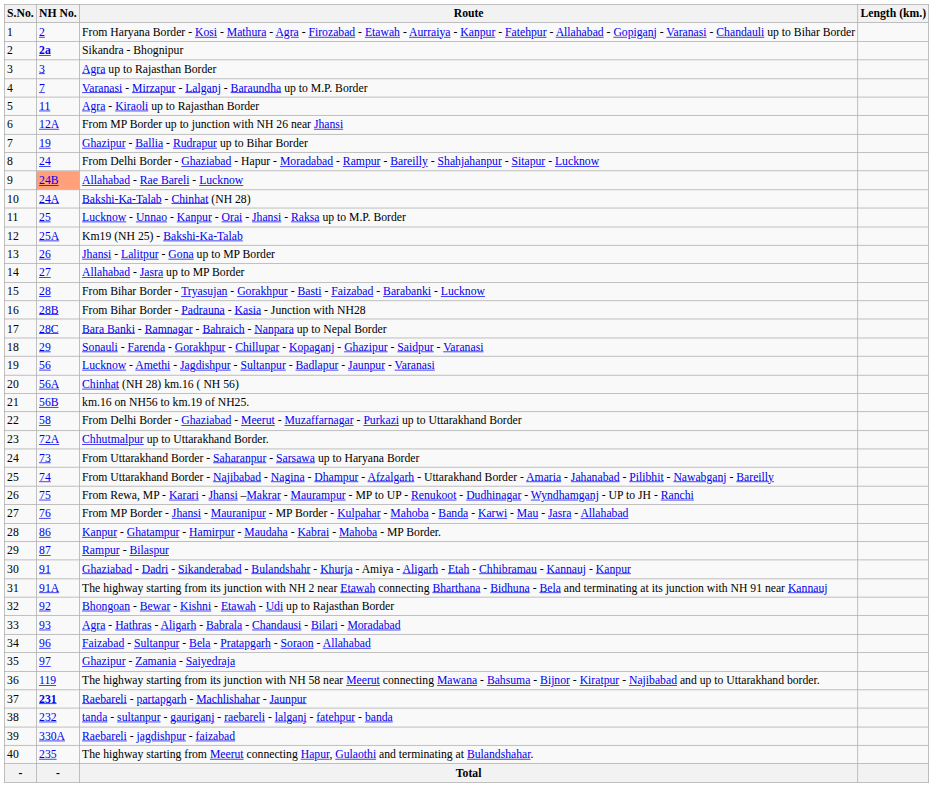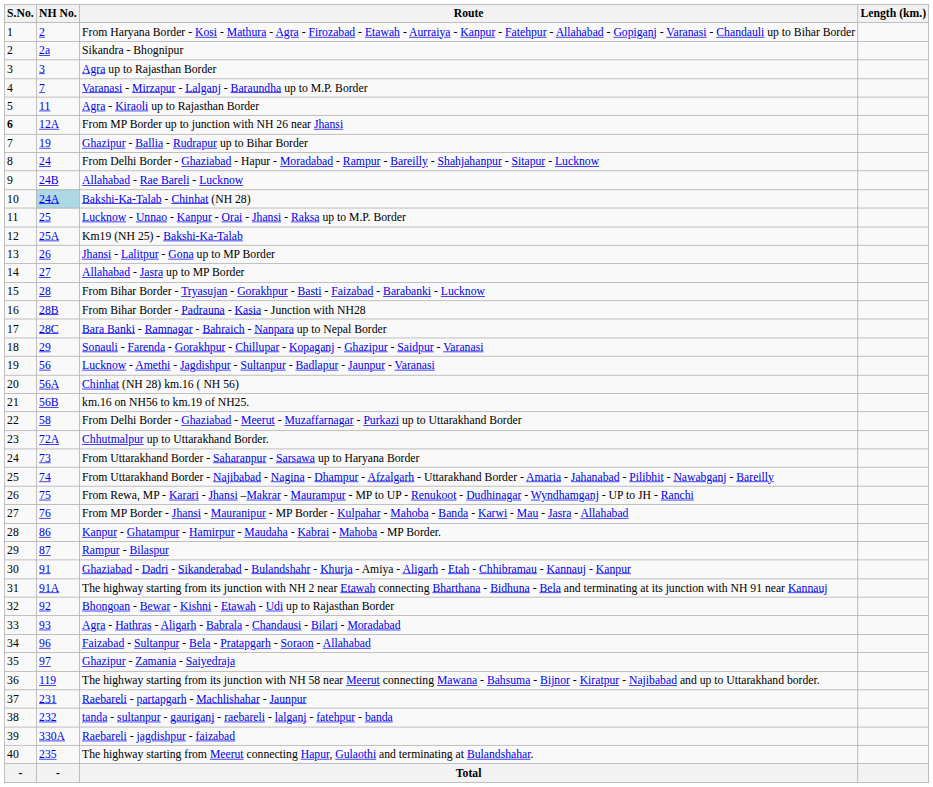(45, 50) bold -> (45, 50) normal
(10, 124) normal -> (10, 124) bold
(49, 180) lightsalmon background -> (49, 180) no background
(49, 198) no background -> (49, 198) lightblue background
(48, 699) bold -> (48, 699) normal
